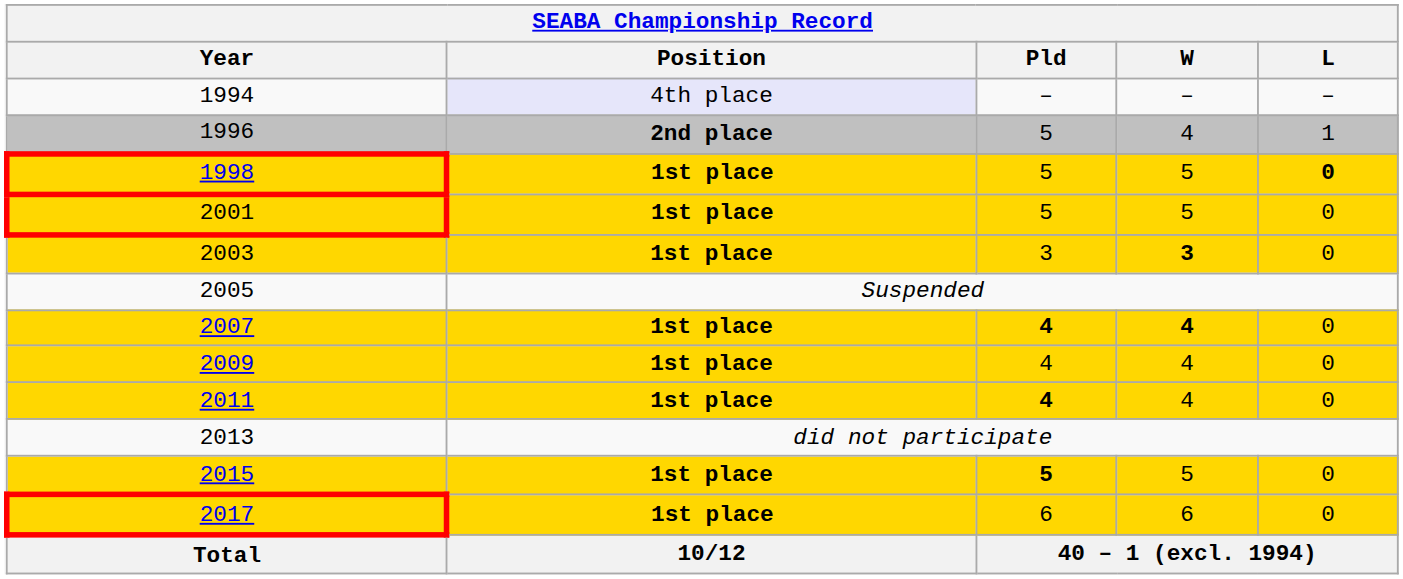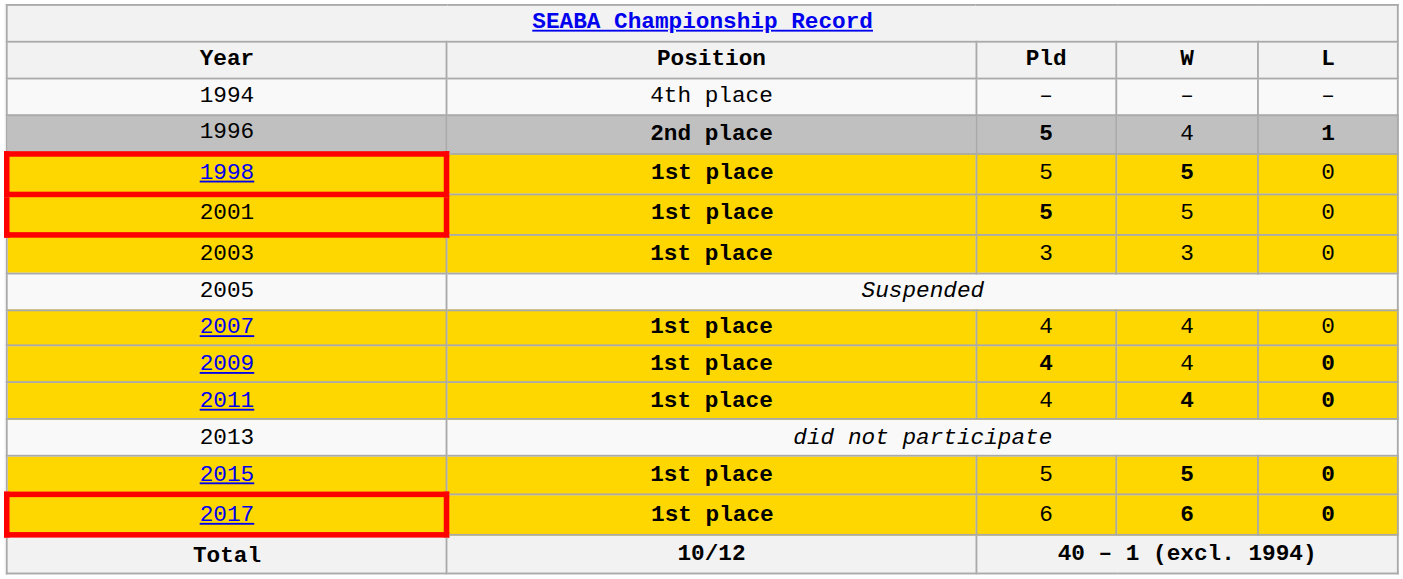(711, 97) lavender background -> (711, 97) no background
(1046, 135) normal -> (1046, 135) bold
(1328, 135) normal -> (1328, 135) bold
(1187, 174) normal -> (1187, 174) bold
(1328, 174) bold -> (1328, 174) normal
(1046, 214) normal -> (1046, 214) bold
(1187, 254) bold -> (1187, 254) normal
(1046, 328) bold -> (1046, 328) normal
(1187, 328) bold -> (1187, 328) normal
(1046, 365) normal -> (1046, 365) bold
(1328, 365) normal -> (1328, 365) bold
(1046, 401) bold -> (1046, 401) normal
(1187, 401) normal -> (1187, 401) bold
(1328, 401) normal -> (1328, 401) bold
(1046, 476) bold -> (1046, 476) normal
(1187, 476) normal -> (1187, 476) bold
(1328, 476) normal -> (1328, 476) bold
(1187, 515) normal -> (1187, 515) bold
(1328, 515) normal -> (1328, 515) bold
